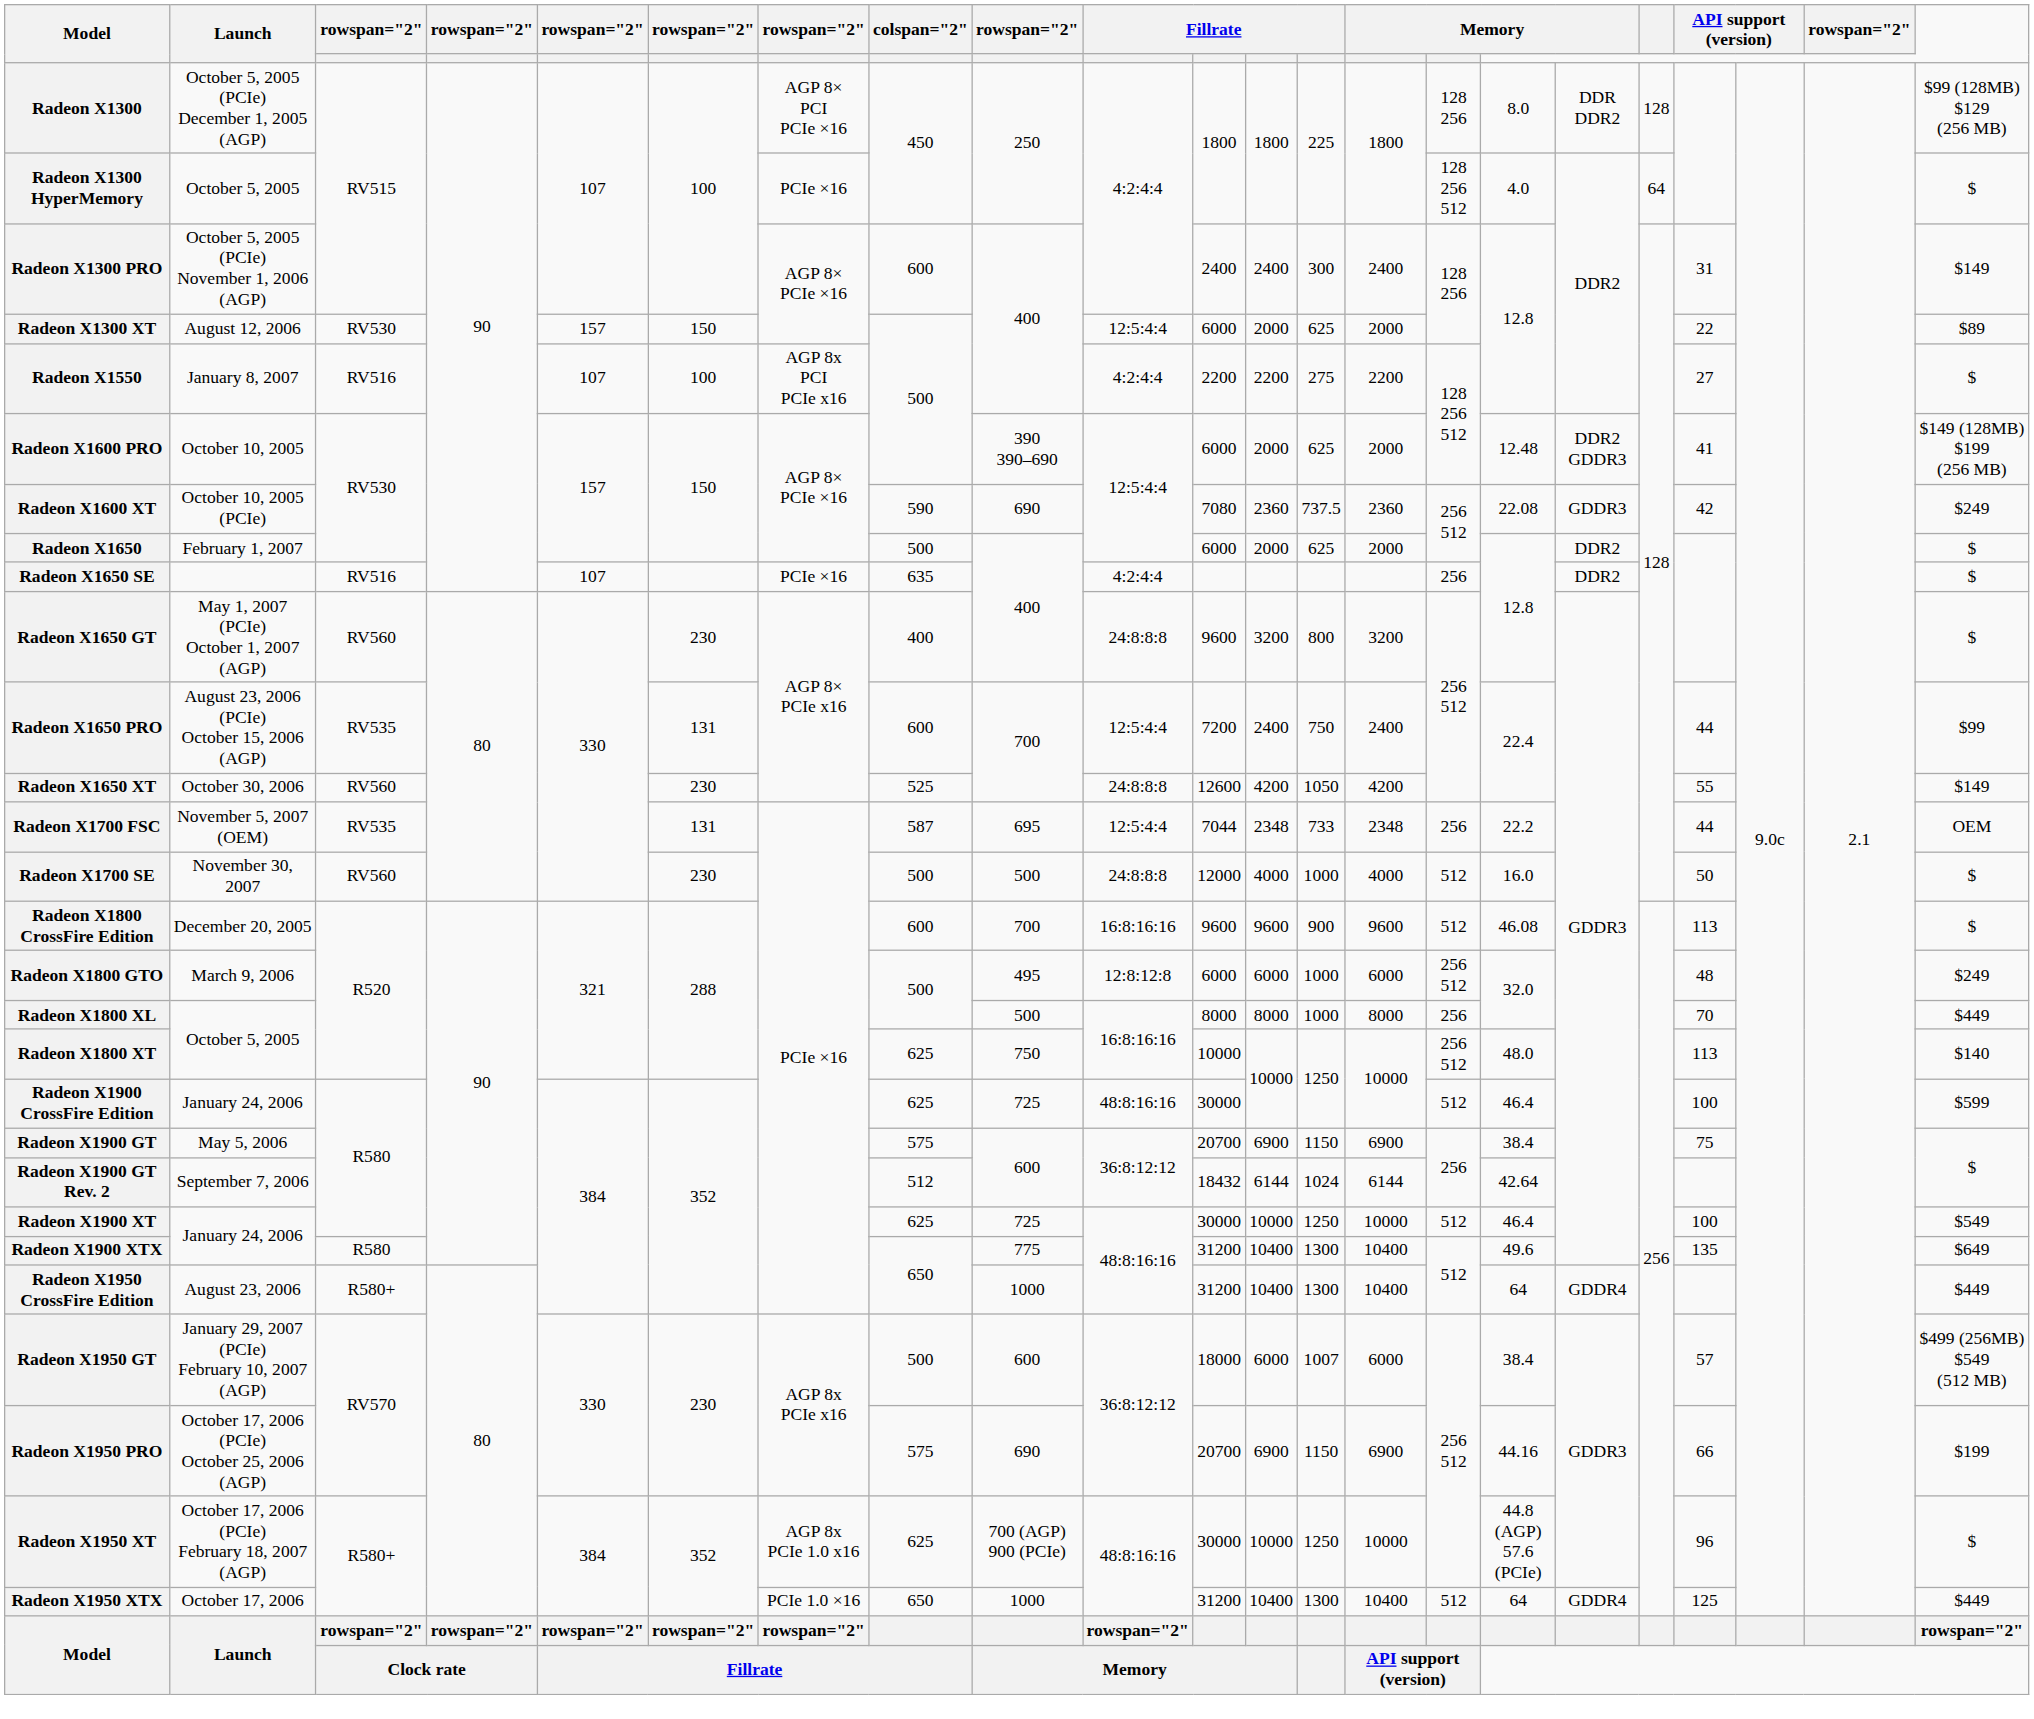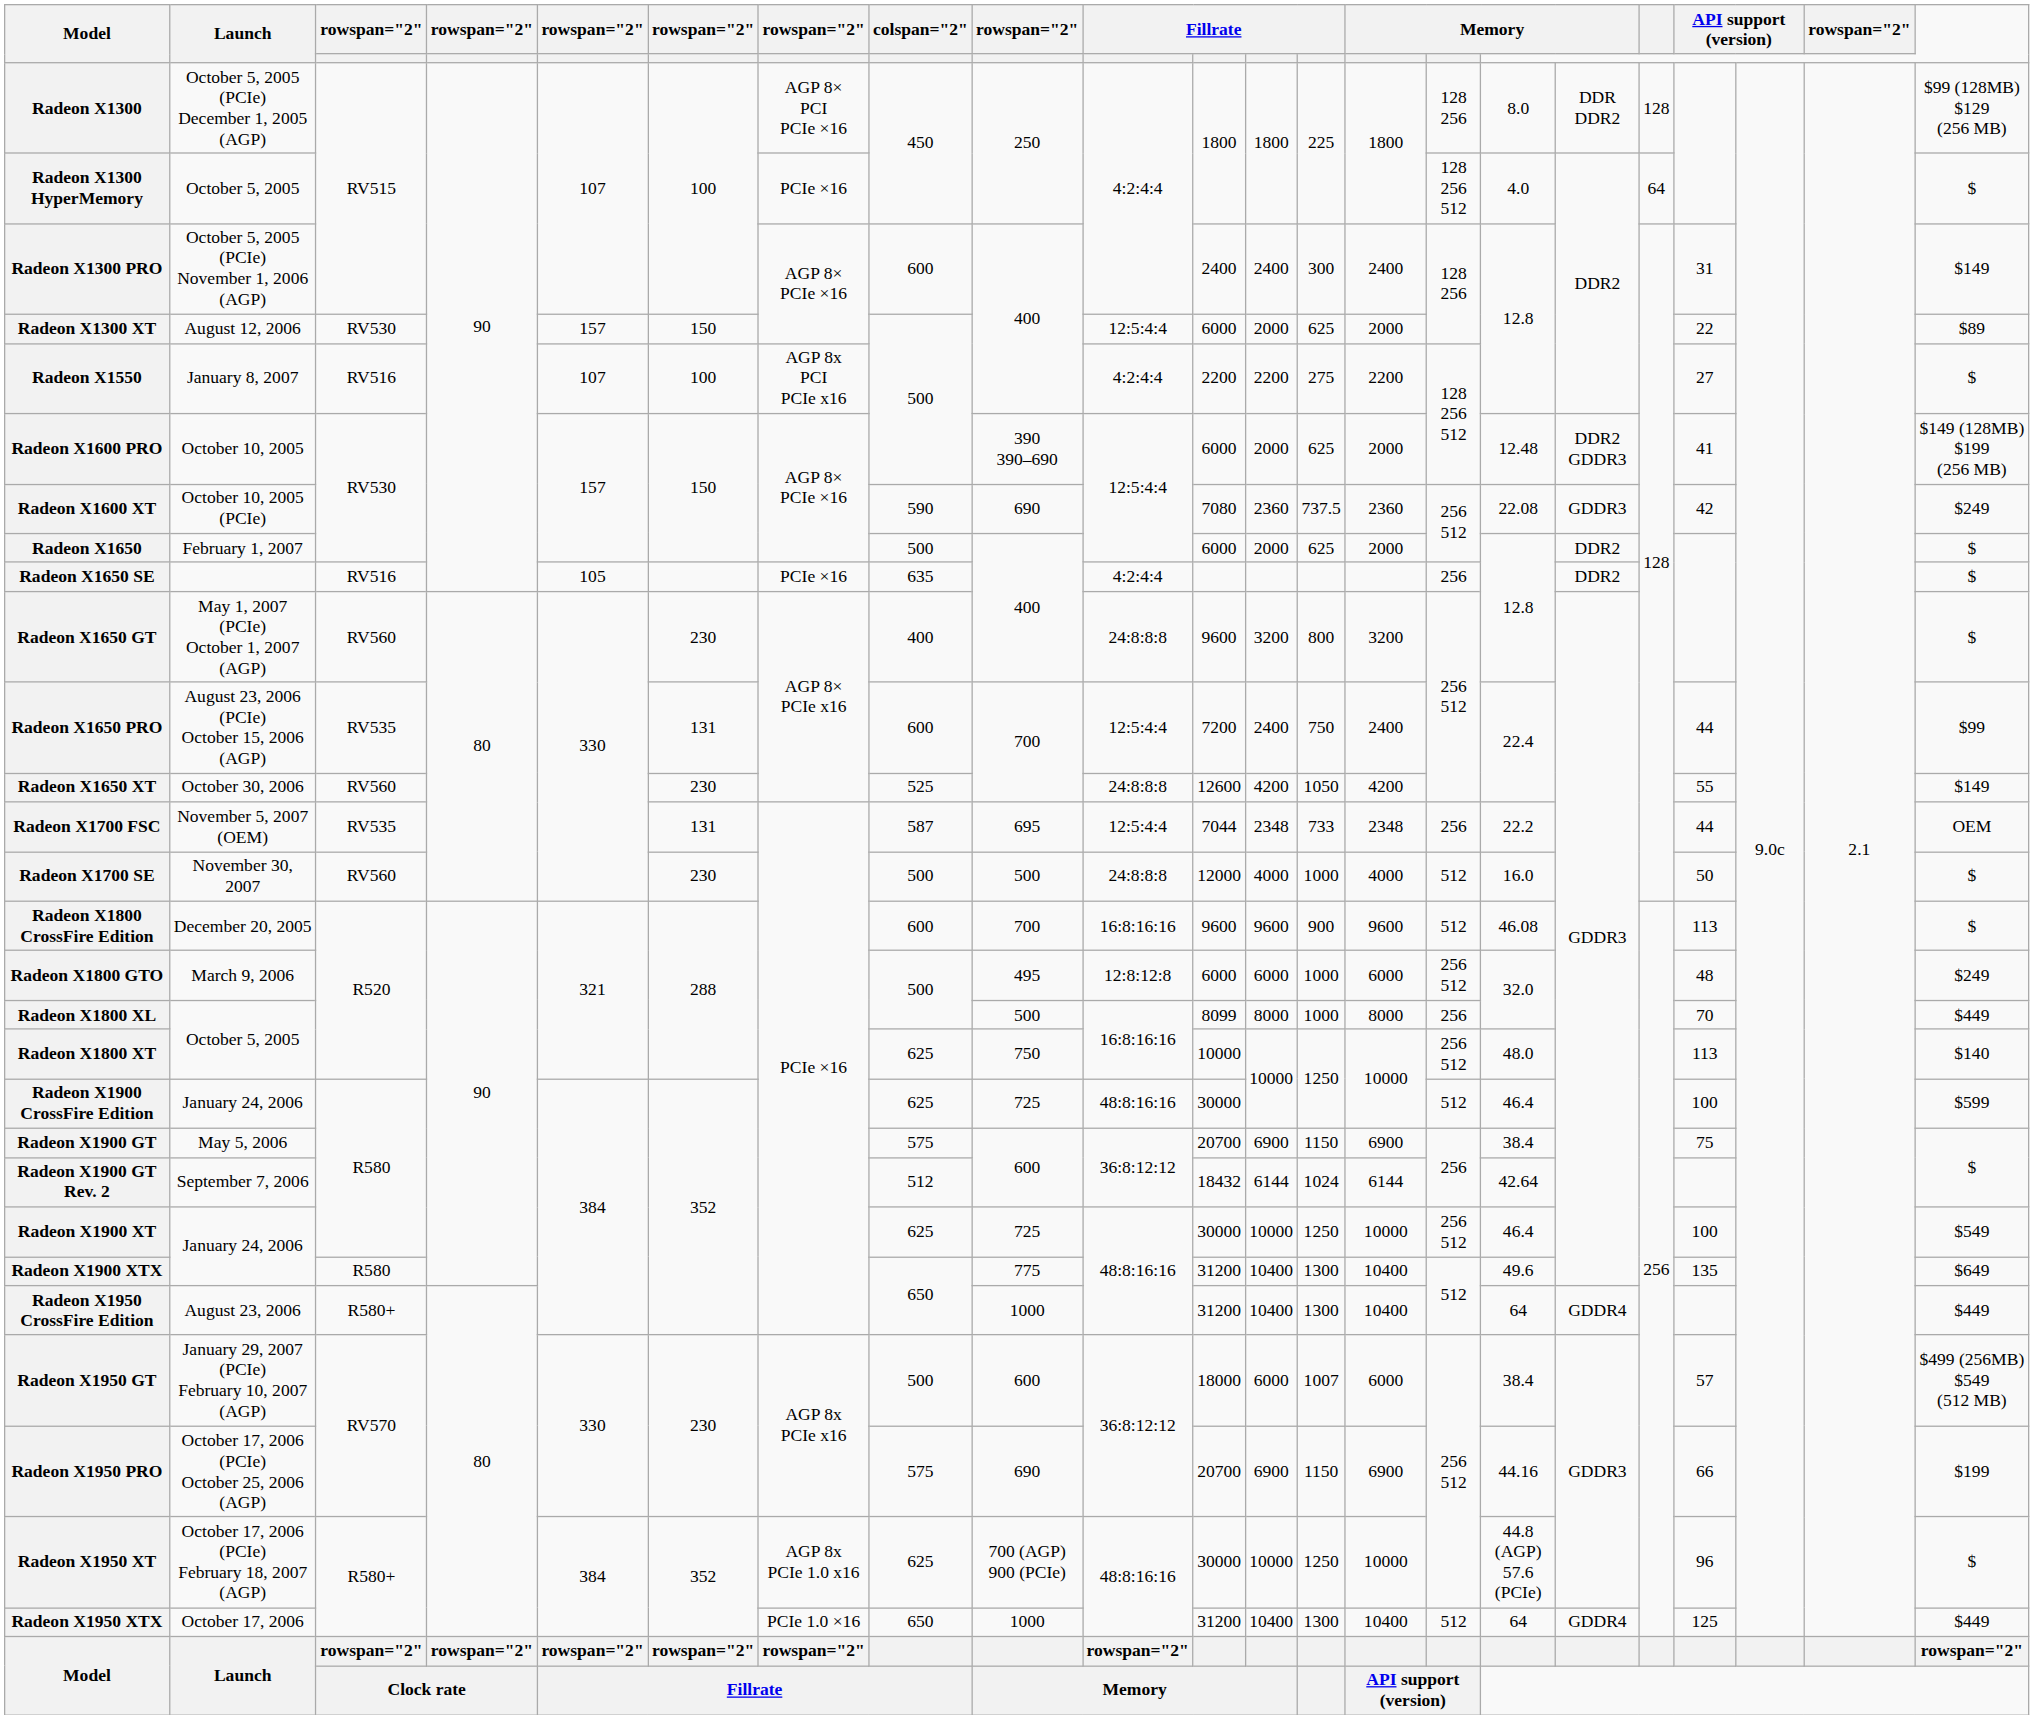(592, 576) 107 -> (592, 576) 105
(1219, 1014) 8000 -> (1219, 1014) 8099
(1454, 1220) 512 -> (1454, 1231) 256 512
